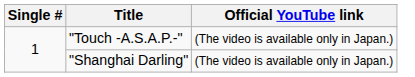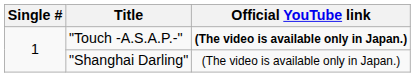(294, 39) normal -> (301, 38) bold
